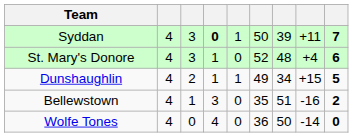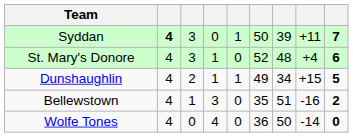(169, 36) normal -> (169, 36) bold
(215, 36) bold -> (215, 36) normal
